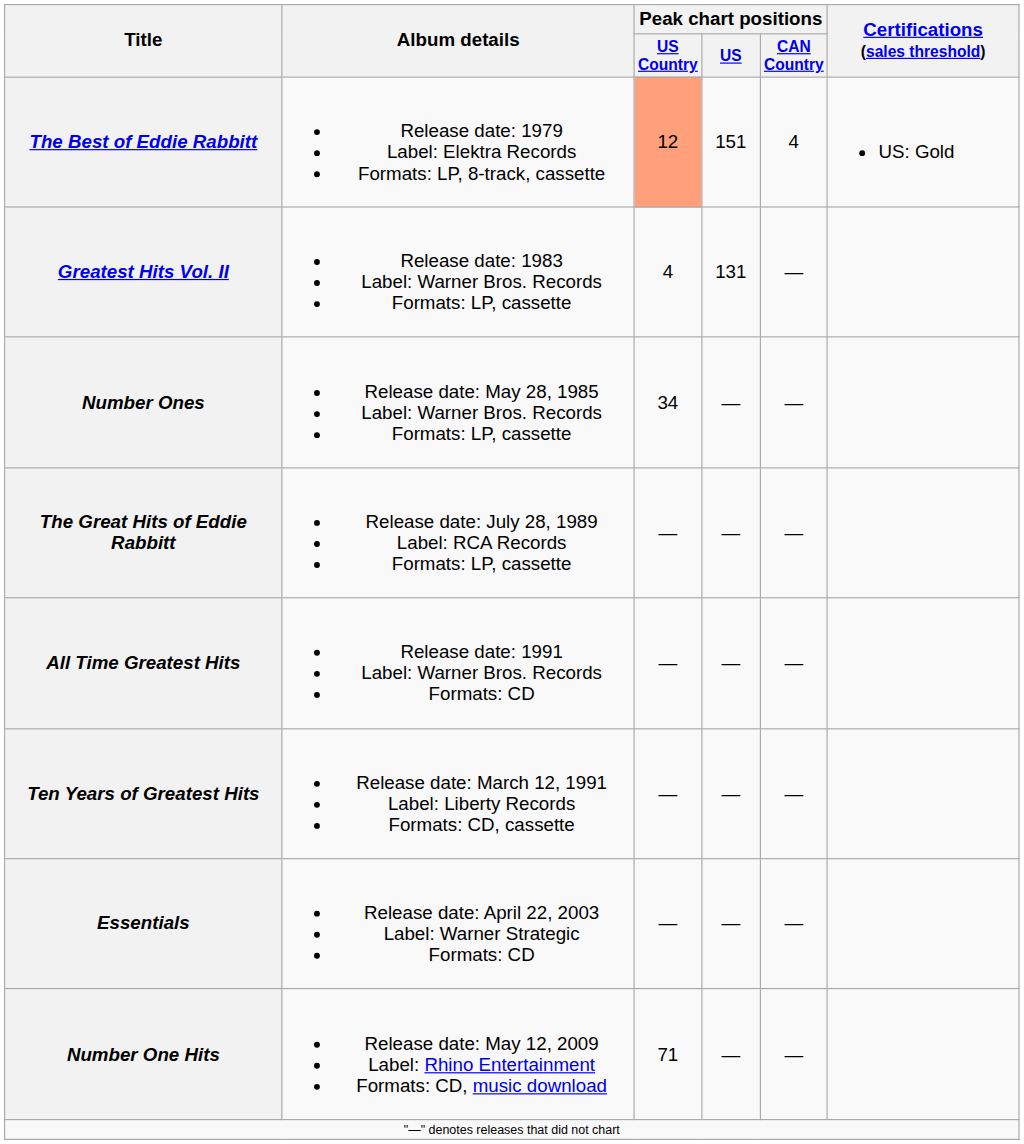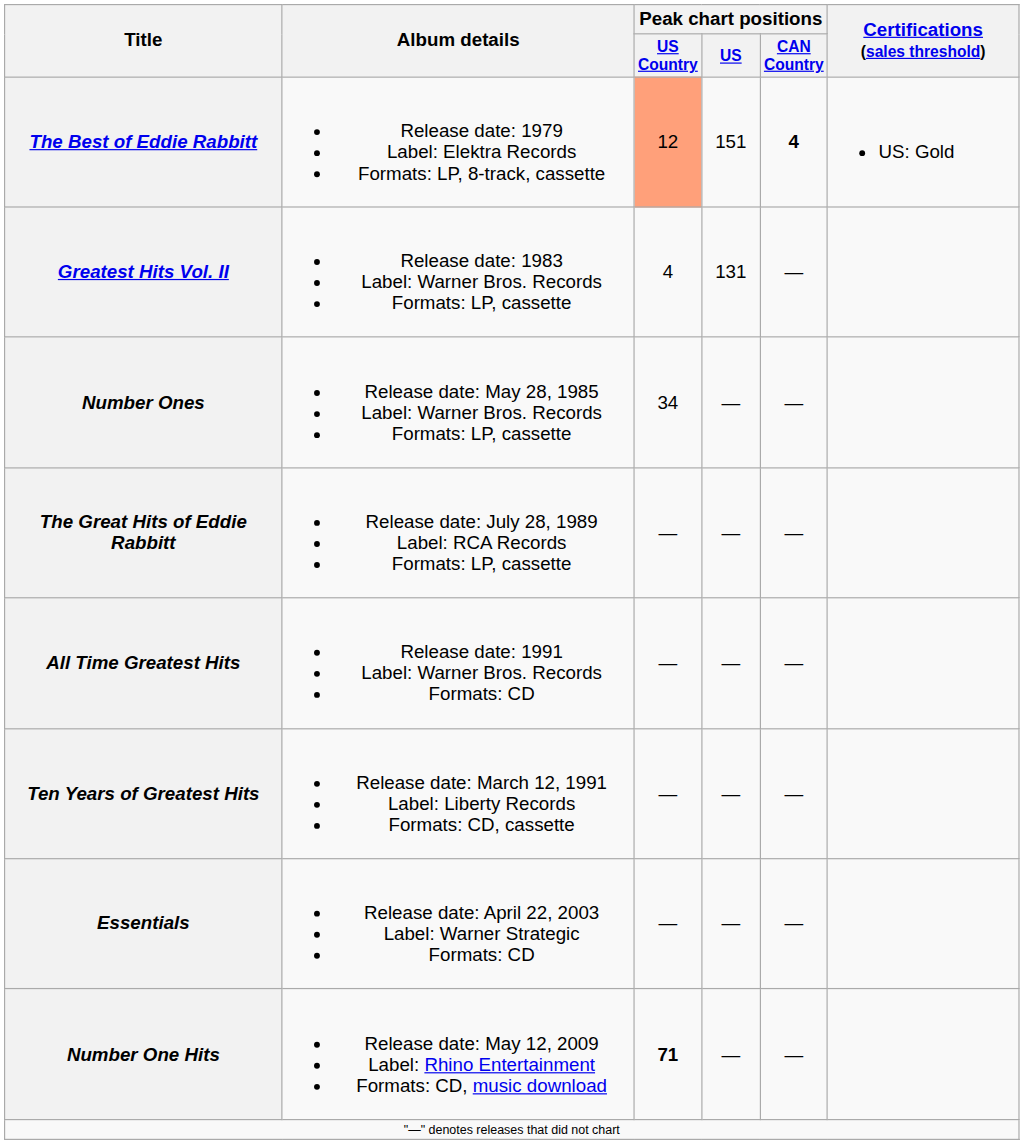(794, 141) normal -> (794, 141) bold
(668, 1053) normal -> (668, 1053) bold
